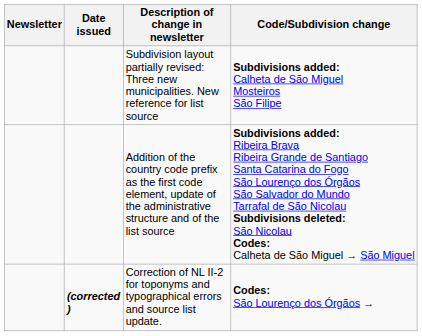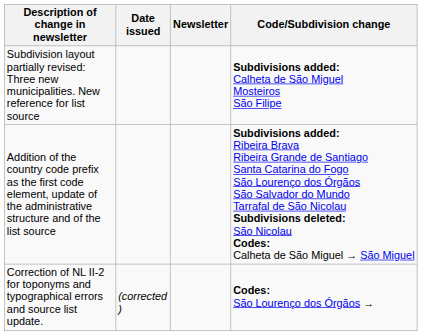columns swapped: (34, 25) <-> (177, 25)
(93, 303) bold -> (143, 303) normal
